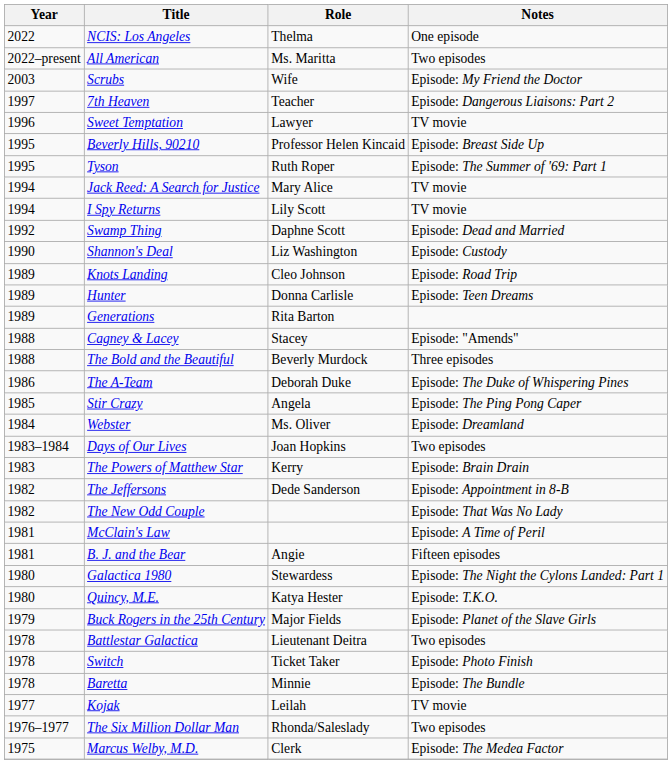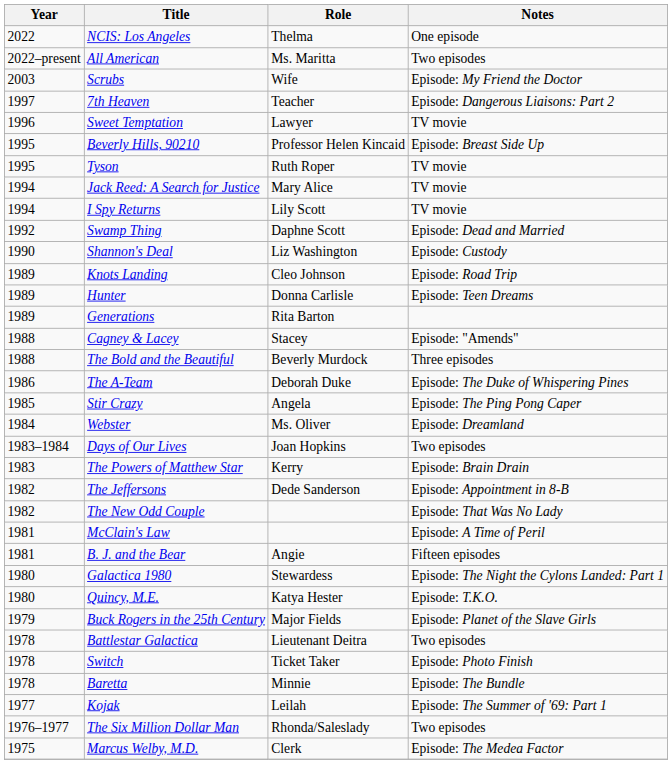(509, 166) Episode: The Summer of '69: Part 1 -> (439, 166) TV movie
(439, 705) TV movie -> (509, 705) Episode: The Summer of '69: Part 1
